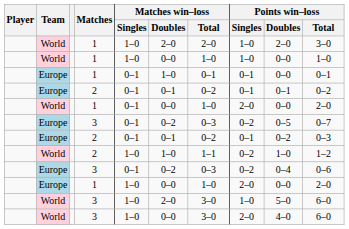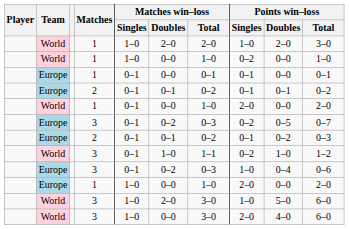(247, 59) 1–0 -> (247, 59) 0–2
(168, 75) 1–0 -> (168, 75) 0–0
(94, 153) 2 -> (94, 153) 3
(132, 153) 1–0 -> (132, 153) 0–1
(247, 169) 0–2 -> (247, 169) 1–0
